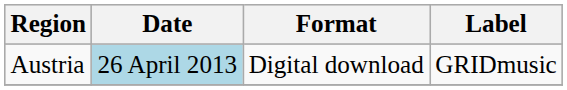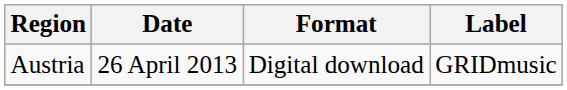(167, 64) lightblue background -> (167, 64) no background
